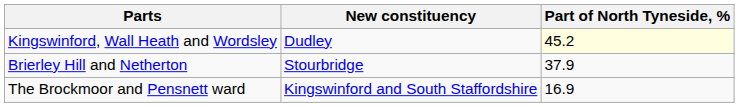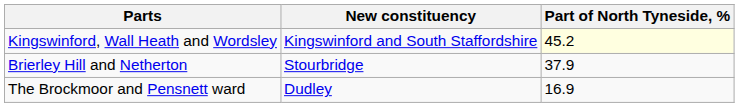(308, 41) Dudley -> (411, 41) Kingswinford and South Staffordshire
(411, 89) Kingswinford and South Staffordshire -> (308, 89) Dudley
